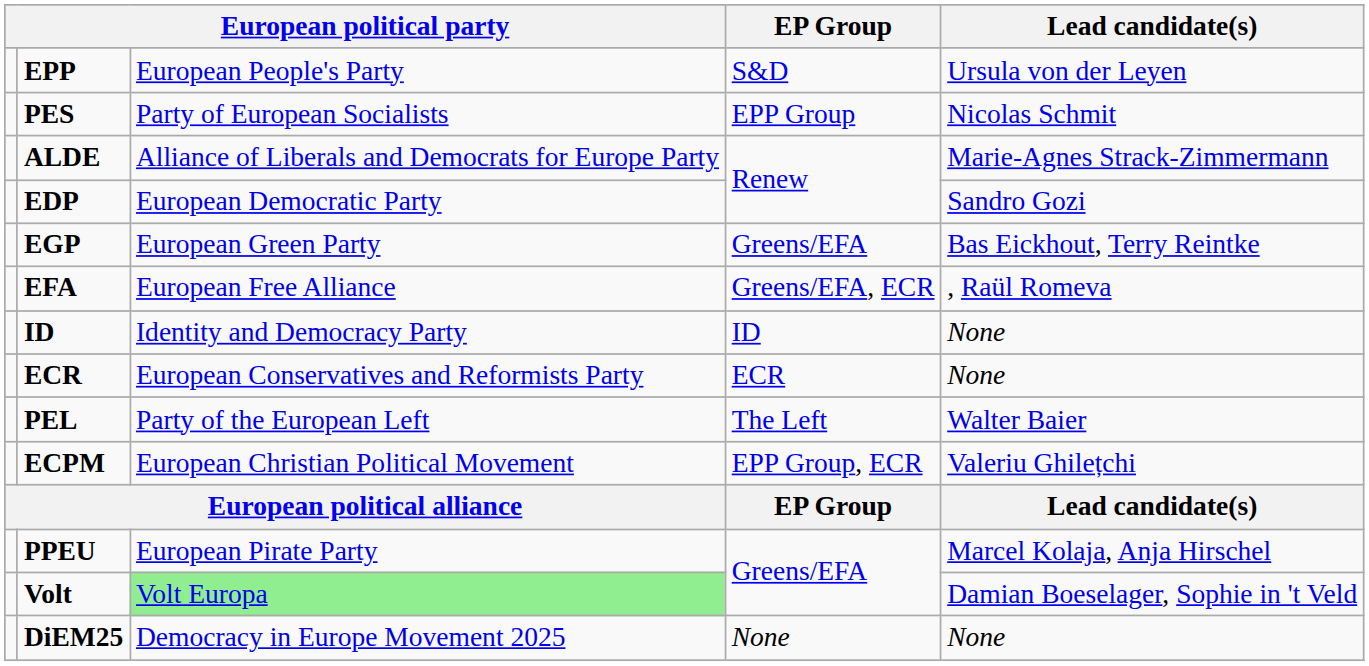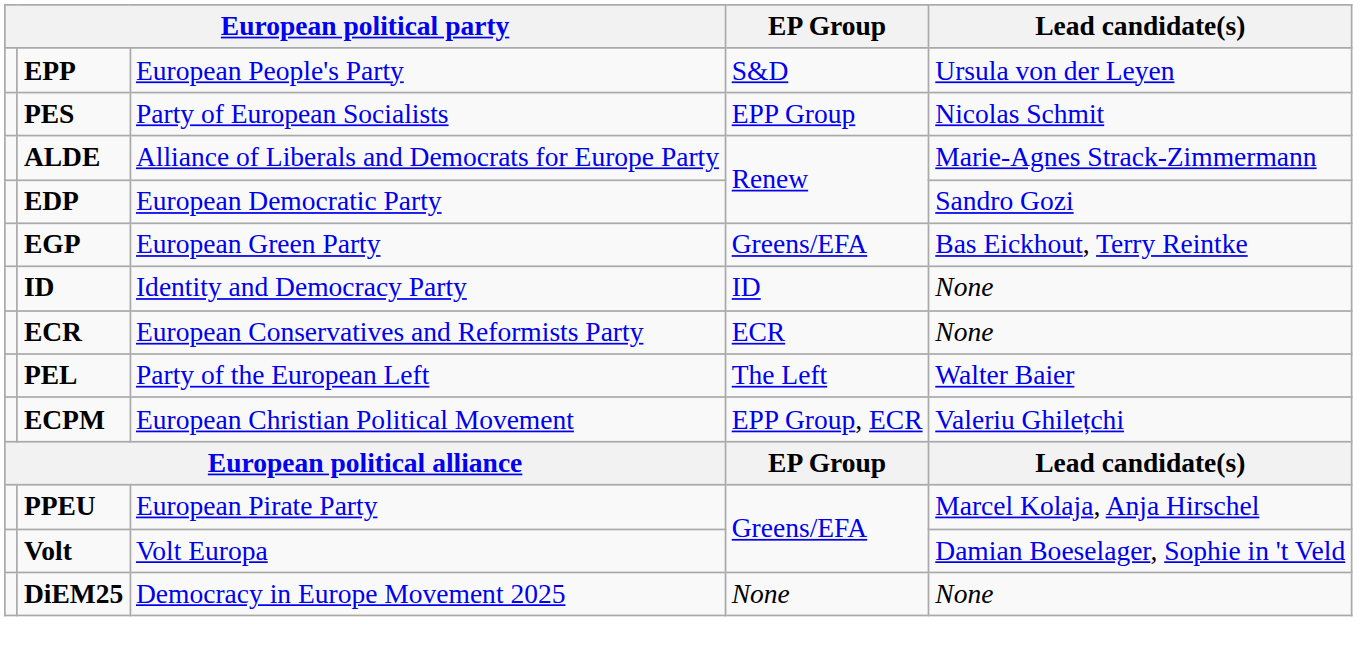- row: (50, 288)
(202, 593) lightgreen background -> (202, 550) no background
